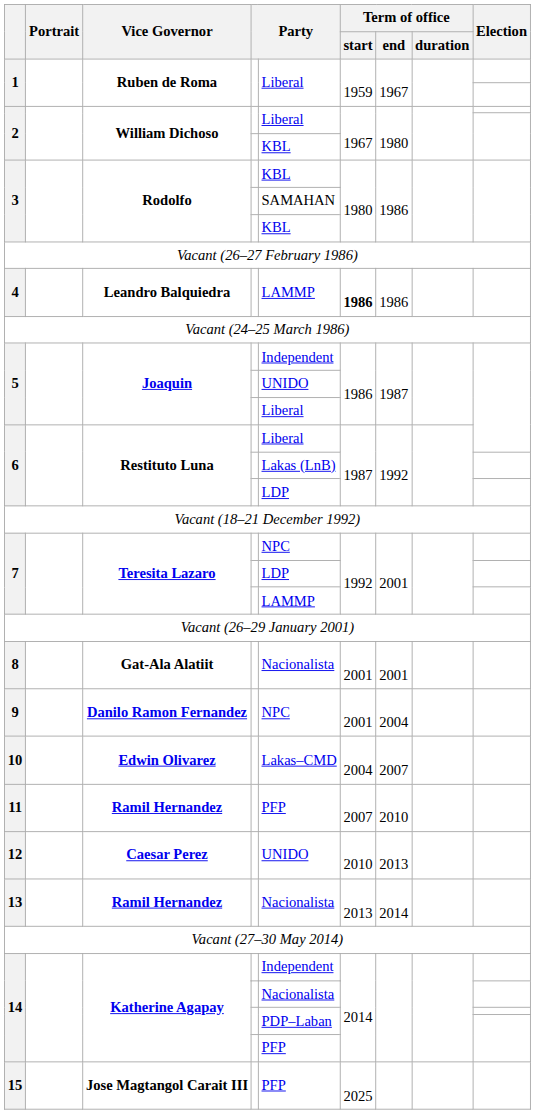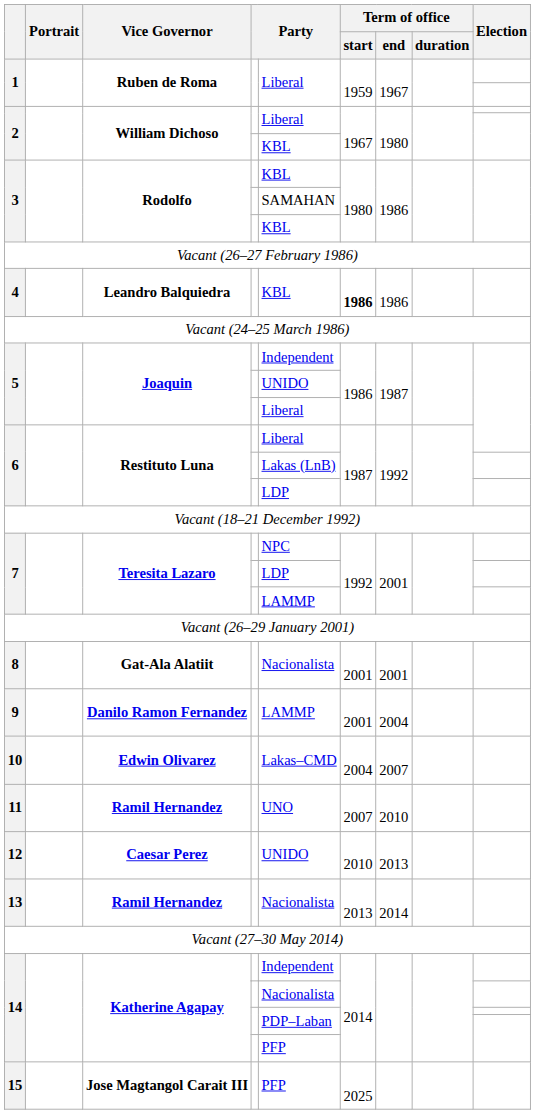(288, 292) LAMMP -> (276, 292) KBL
(276, 712) NPC -> (288, 712) LAMMP
(274, 807) PFP -> (277, 807) UNO
